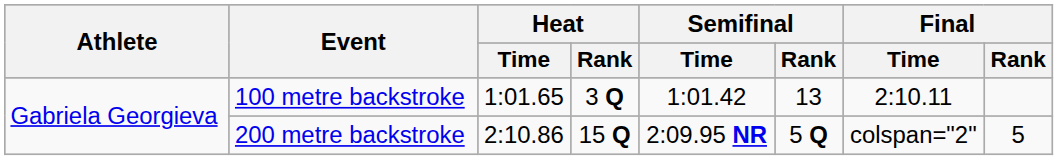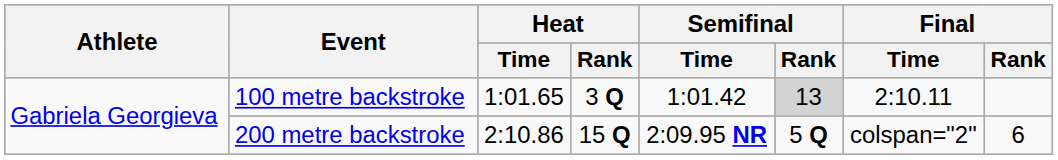(808, 98) no background -> (808, 98) lightgrey background
(1018, 135) 5 -> (1018, 135) 6
